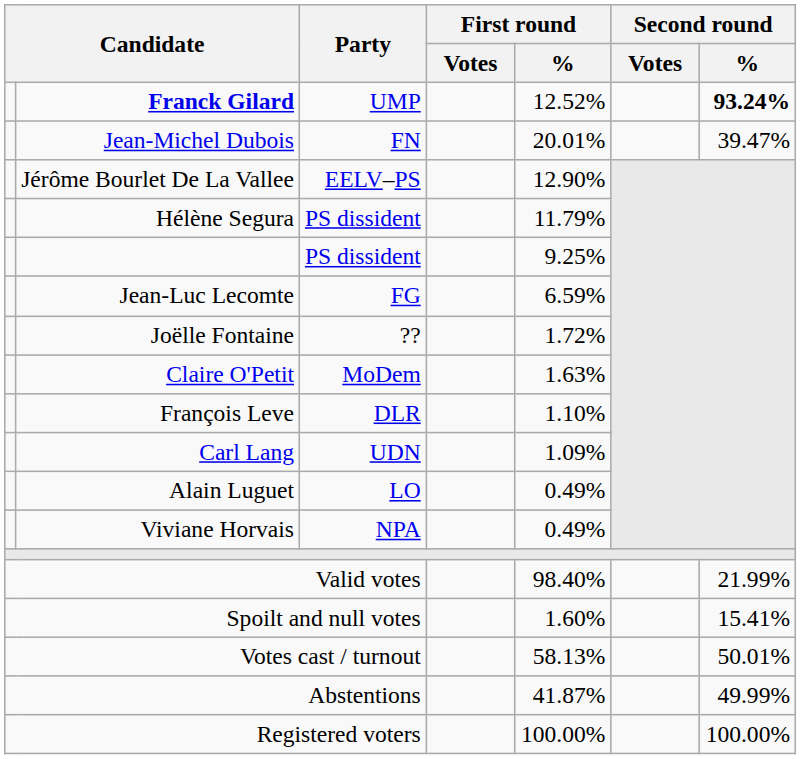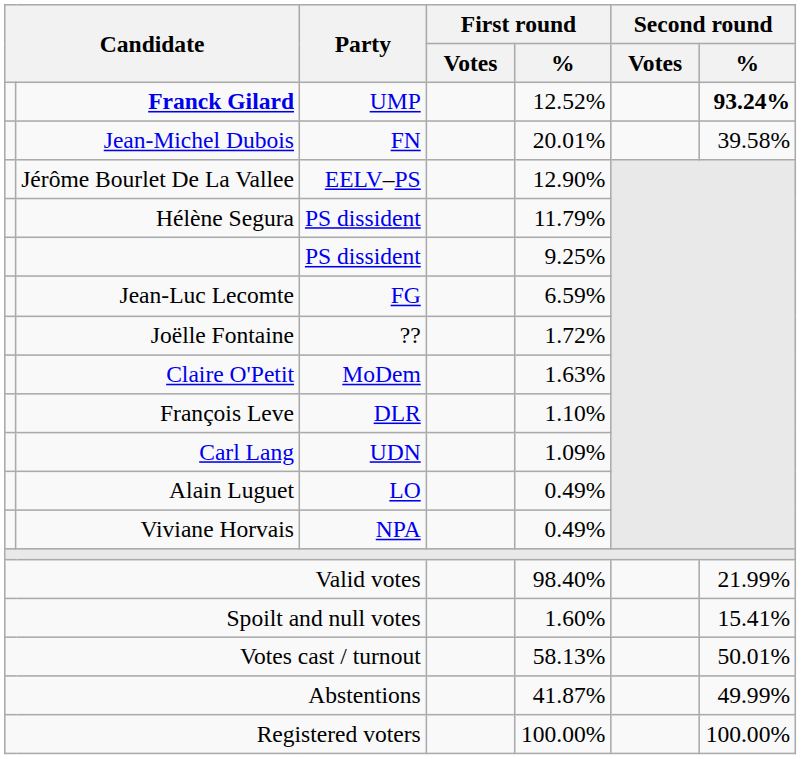(754, 140) 39.47% -> (754, 140) 39.58%
